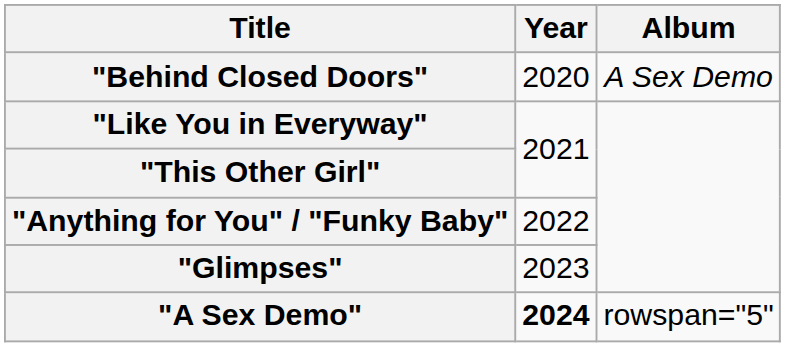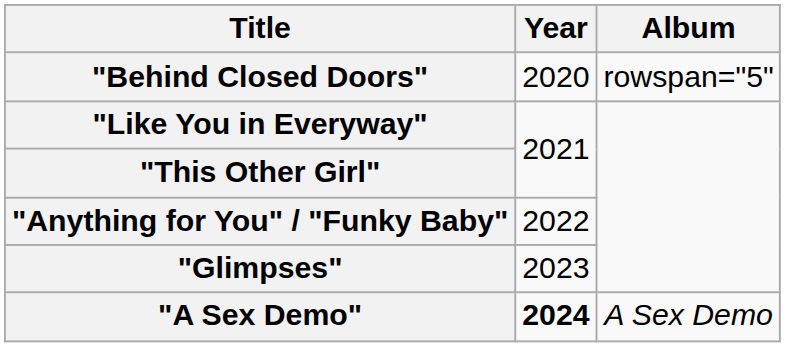(689, 76) A Sex Demo -> (689, 76) rowspan="5"
(689, 316) rowspan="5" -> (689, 316) A Sex Demo
